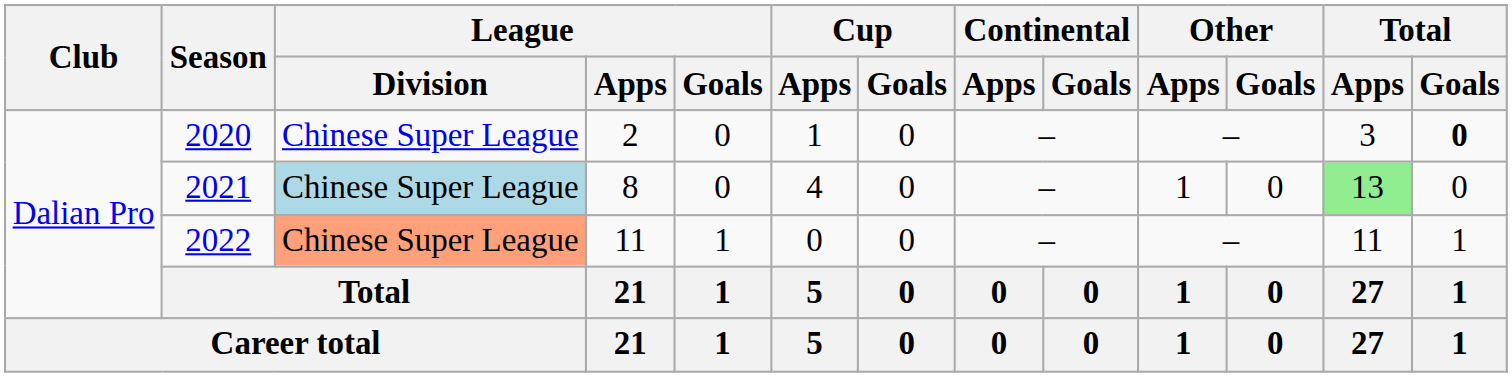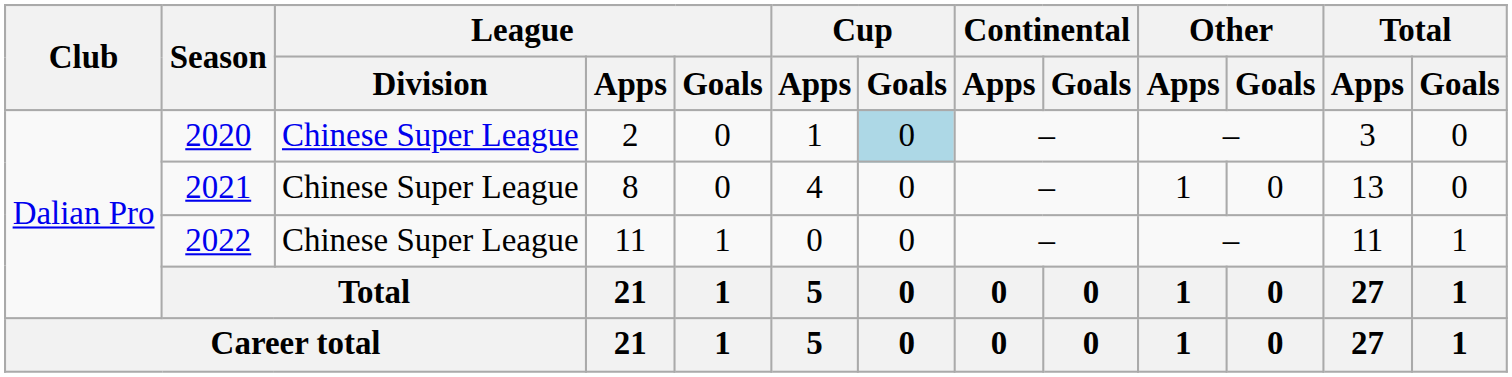(907, 135) no background -> (907, 135) lightblue background
(1460, 135) bold -> (1460, 135) normal
(430, 187) lightblue background -> (430, 187) no background
(1367, 187) lightgreen background -> (1367, 187) no background
(430, 239) lightsalmon background -> (430, 239) no background
